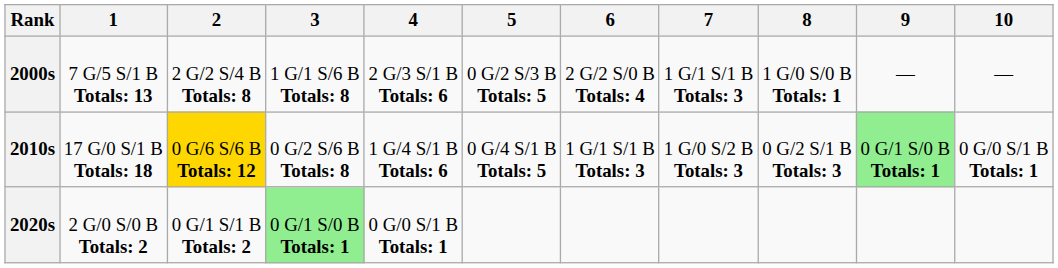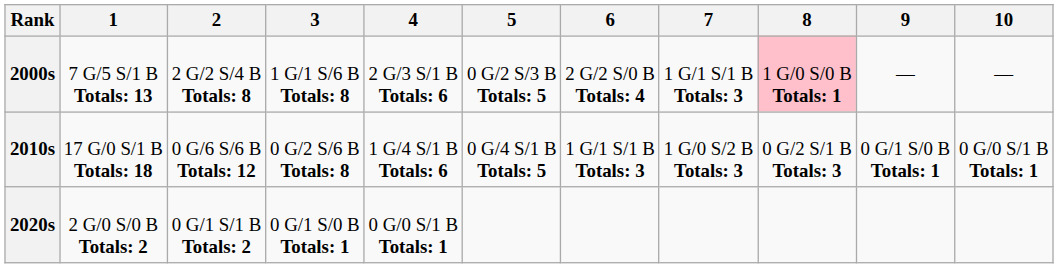(807, 84) no background -> (807, 84) pink background
(216, 160) gold background -> (216, 160) no background
(905, 160) lightgreen background -> (905, 160) no background
(315, 236) lightgreen background -> (315, 236) no background
